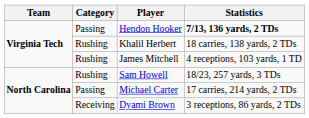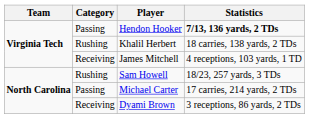(91, 59) Rushing -> (95, 59) Receiving
